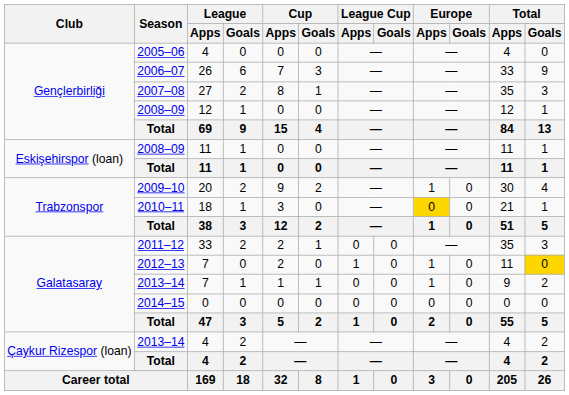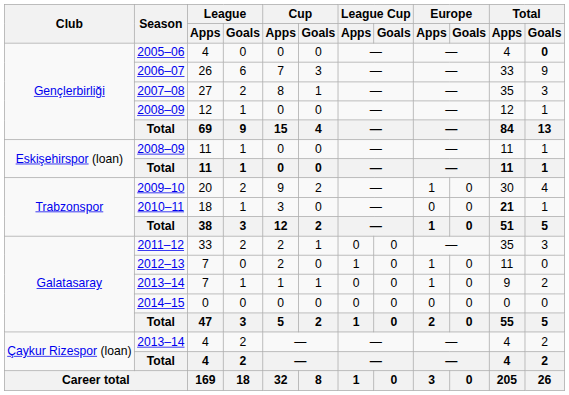(545, 52) normal -> (545, 52) bold
(432, 206) gold background -> (432, 206) no background
(507, 206) normal -> (507, 206) bold
(545, 264) gold background -> (545, 264) no background
